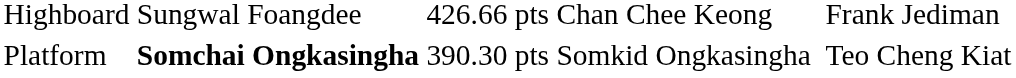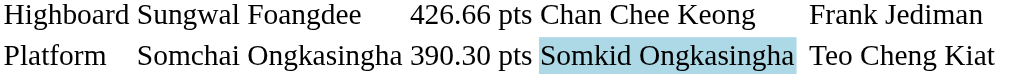(278, 55) bold -> (270, 55) normal
(684, 55) no background -> (667, 55) lightblue background
